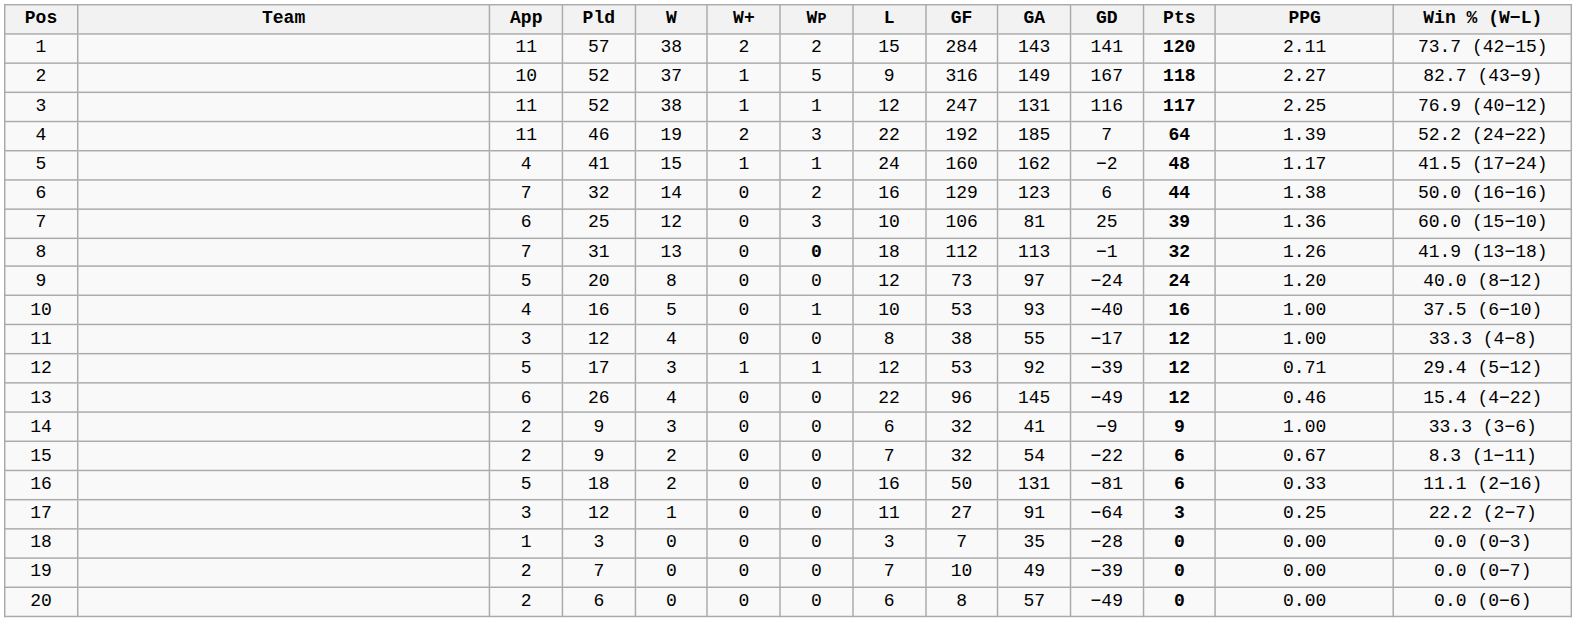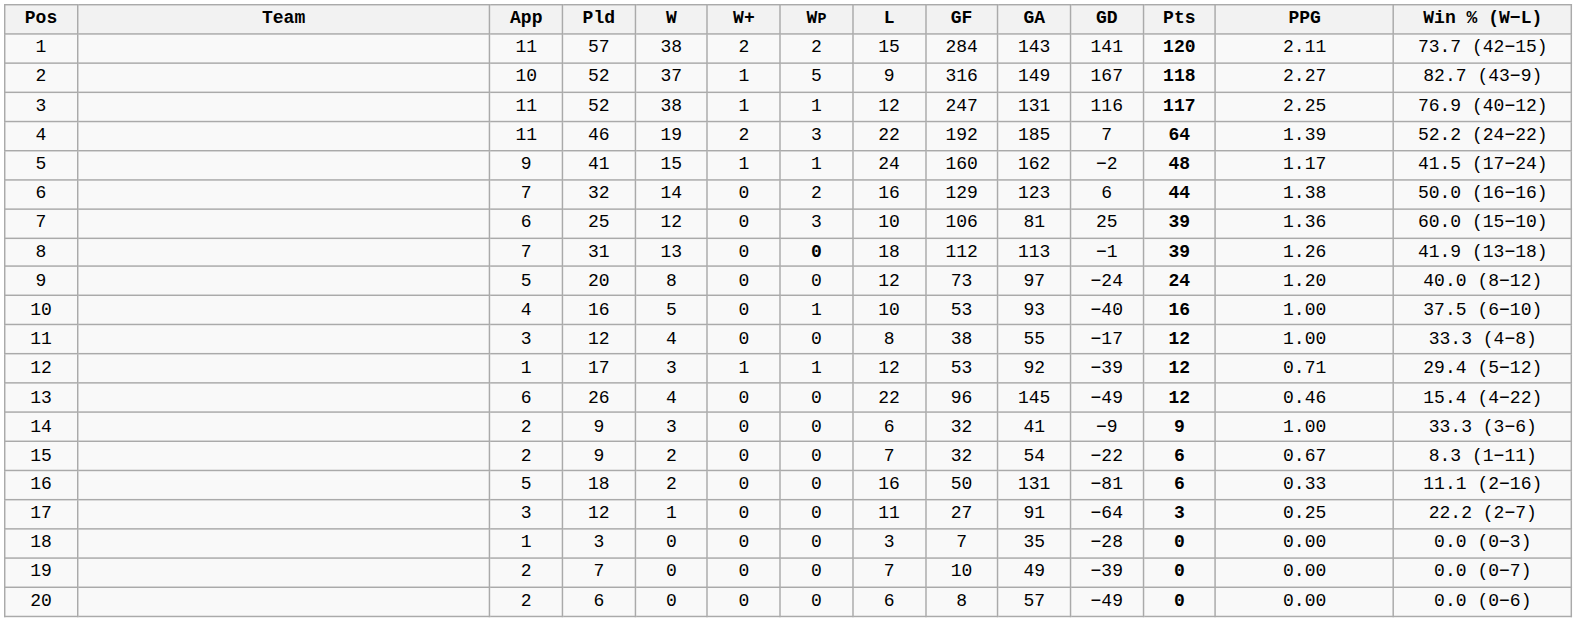(526, 165) 4 -> (526, 165) 9
(1179, 252) 32 -> (1179, 252) 39
(526, 369) 5 -> (526, 369) 1
